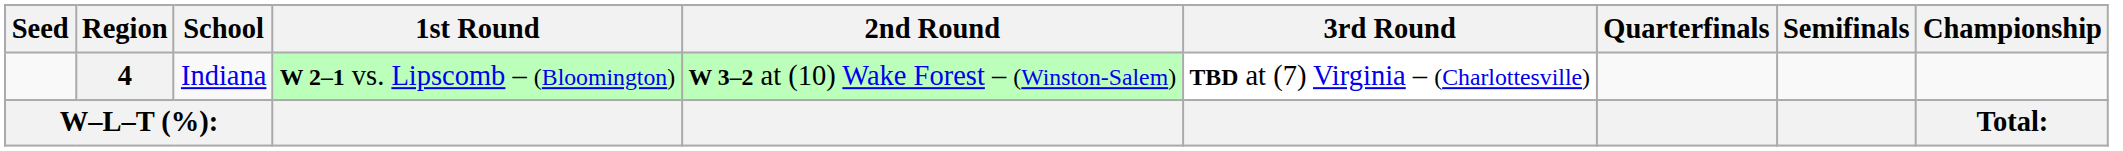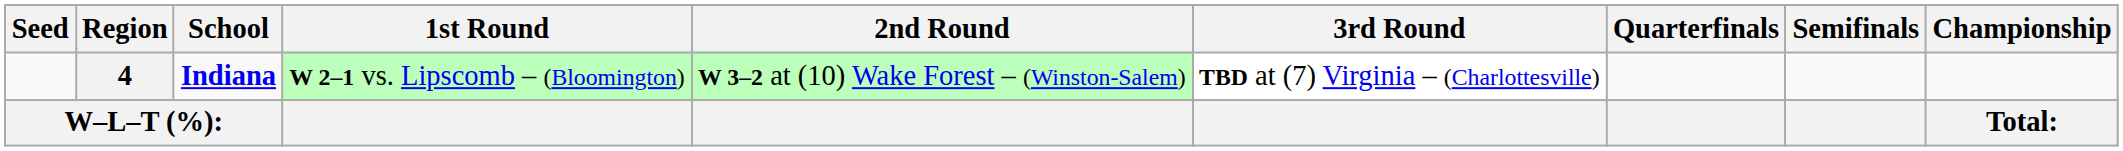(224, 75) normal -> (228, 75) bold
